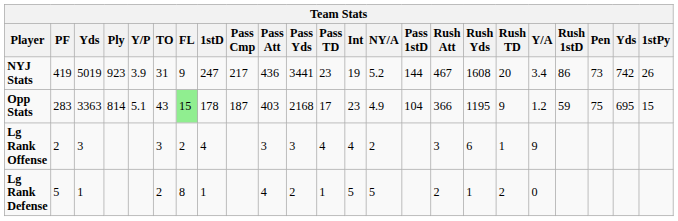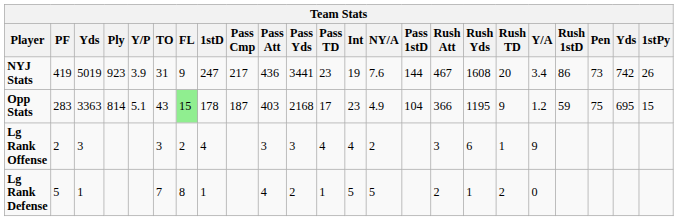(377, 73) 5.2 -> (377, 73) 7.6
(159, 192) 2 -> (159, 192) 7
